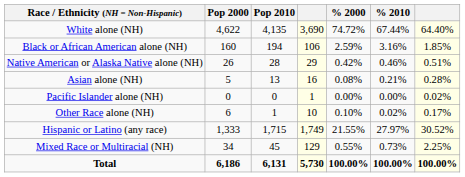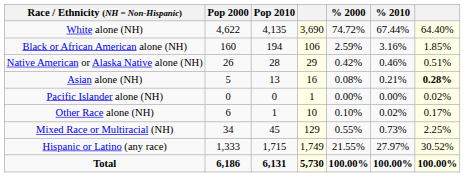(437, 79) normal -> (437, 79) bold
rows swapped: (105, 146) <-> (105, 130)
